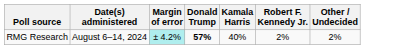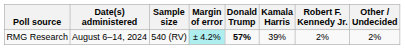+ column: (169, 17)
(237, 37) 40% -> (277, 37) 39%
